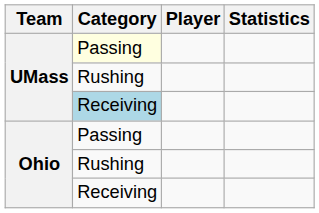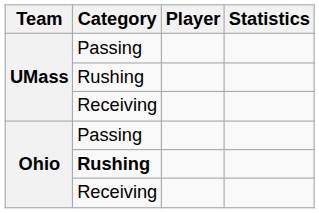(110, 48) lightyellow background -> (110, 48) no background
(117, 105) lightblue background -> (117, 105) no background
(111, 163) normal -> (114, 163) bold
